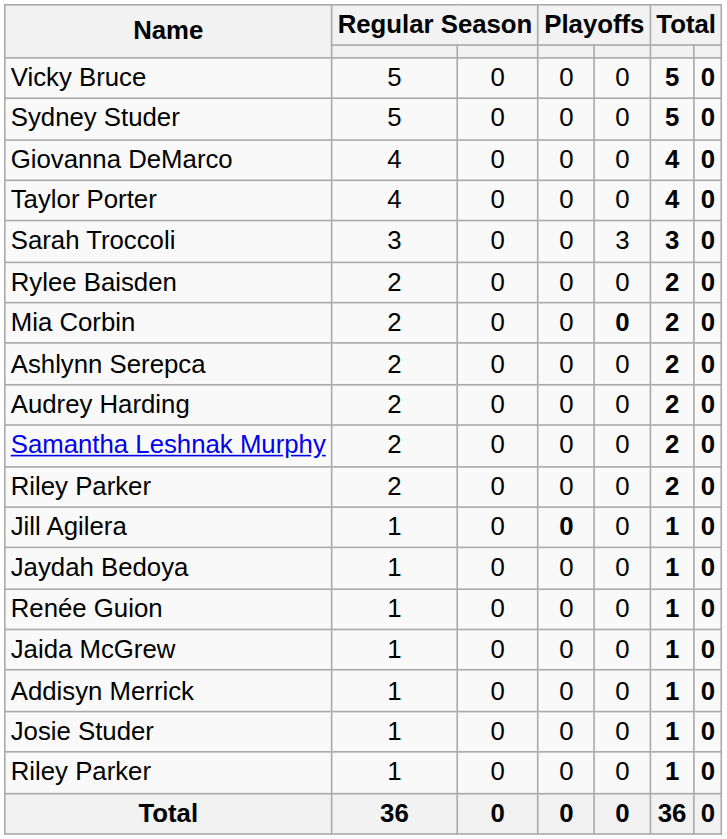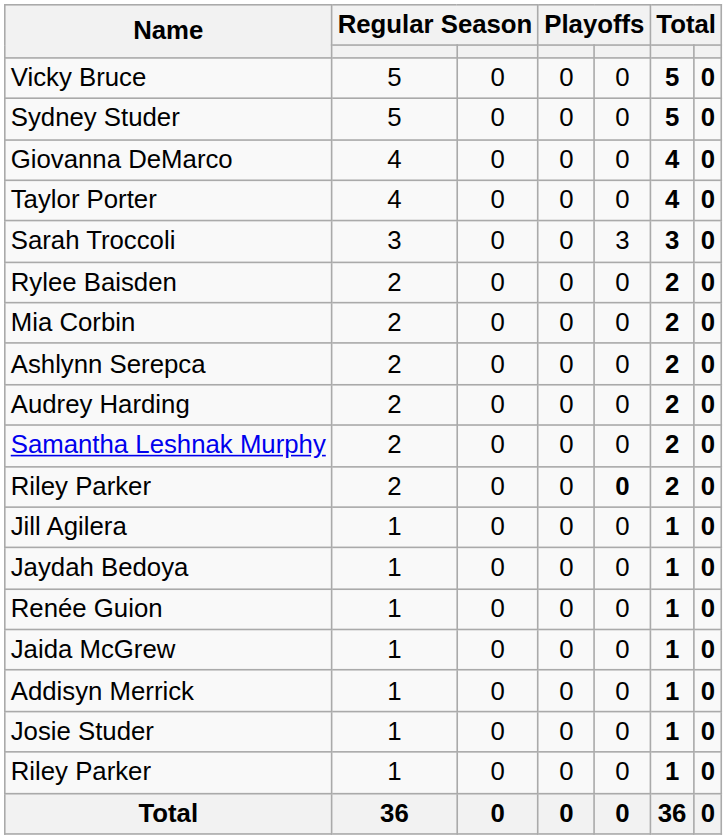(622, 322) bold -> (622, 322) normal
(622, 486) normal -> (622, 486) bold
(566, 527) bold -> (566, 527) normal
